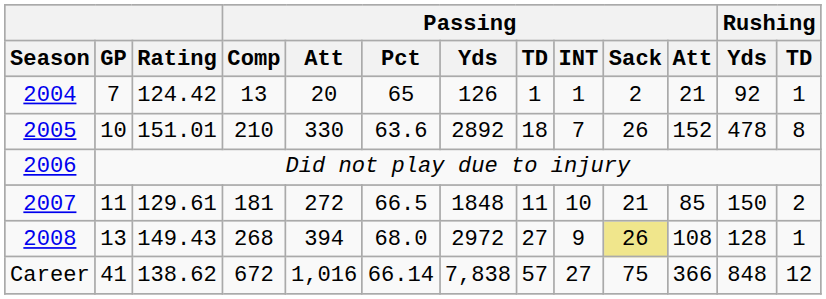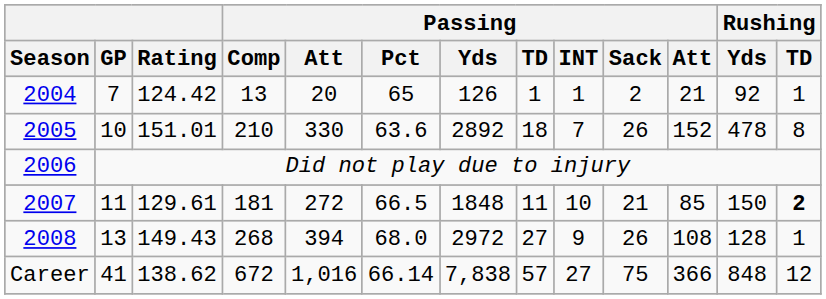(799, 203) normal -> (799, 203) bold
(635, 239) khaki background -> (635, 239) no background
